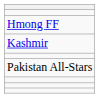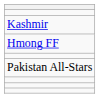(33, 24) Hmong FF -> (27, 24) Kashmir
(27, 43) Kashmir -> (33, 43) Hmong FF
